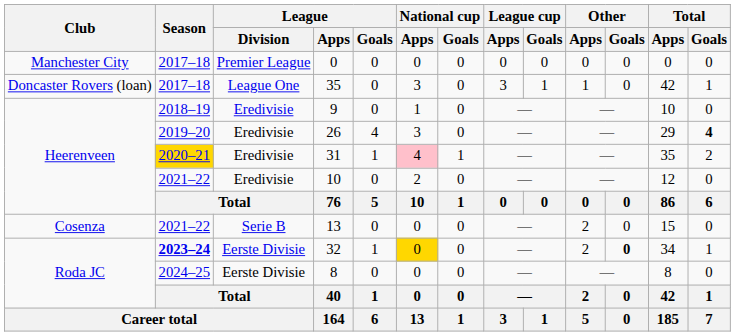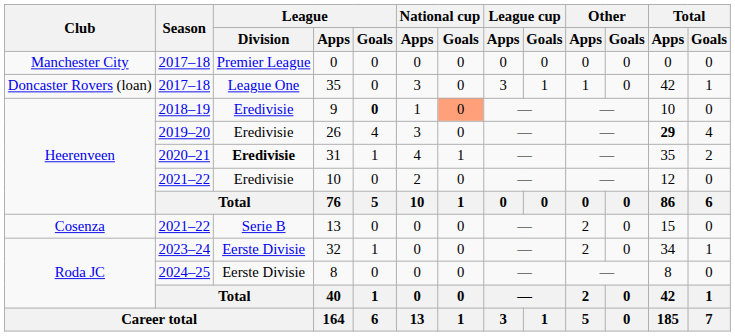(375, 109) normal -> (375, 109) bold
(461, 109) no background -> (461, 109) lightsalmon background
(668, 132) normal -> (668, 132) bold
(709, 132) bold -> (709, 132) normal
(184, 156) gold background -> (184, 156) no background
(264, 156) normal -> (264, 156) bold
(417, 156) pink background -> (417, 156) no background
(184, 249) bold -> (184, 249) normal
(417, 249) gold background -> (417, 249) no background
(627, 249) bold -> (627, 249) normal
